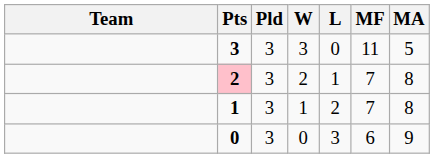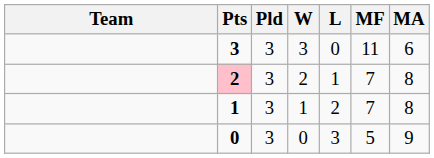(409, 49) 5 -> (409, 49) 6
(370, 138) 6 -> (370, 138) 5
